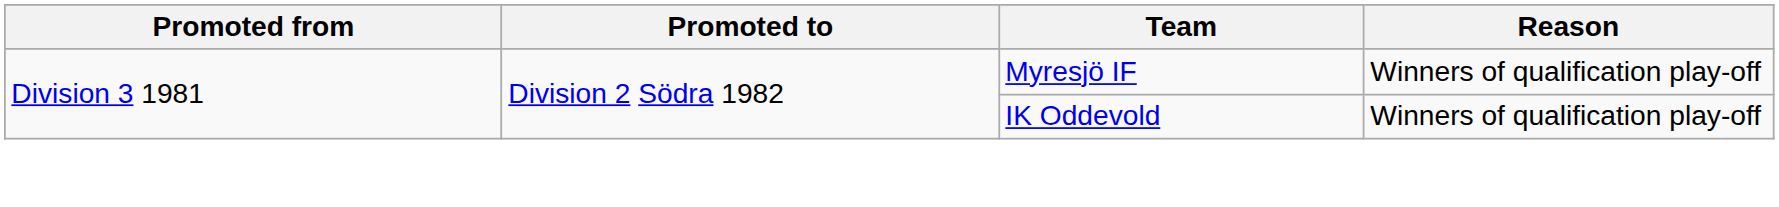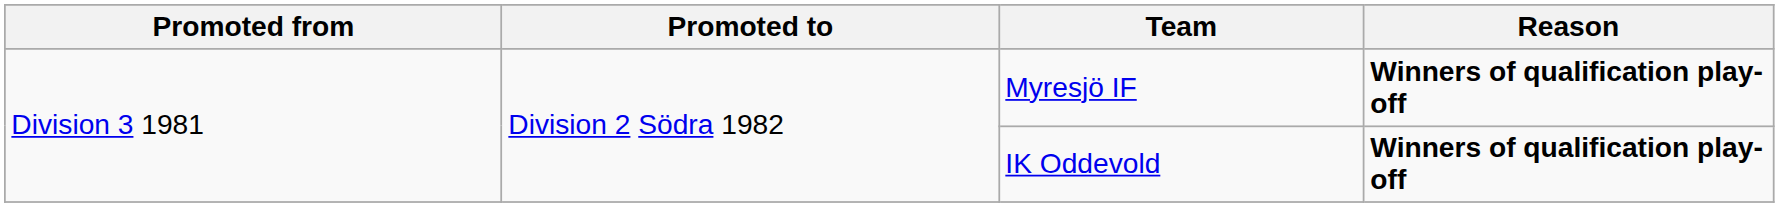(1566, 71) normal -> (1567, 87) bold
(1566, 116) normal -> (1567, 163) bold
